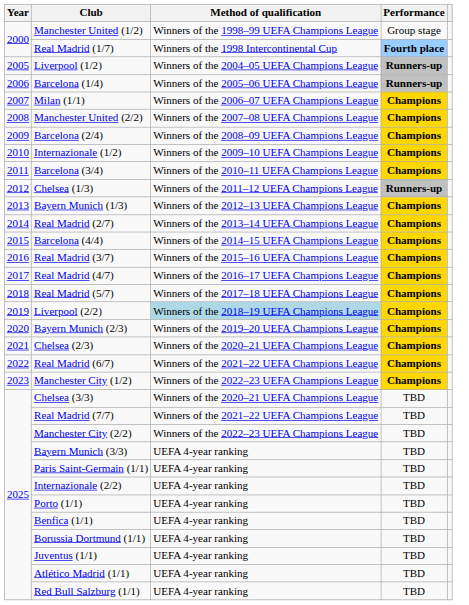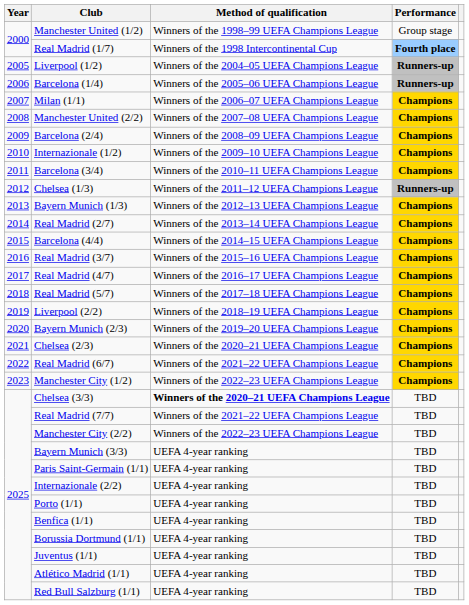(266, 310) lightblue background -> (266, 310) no background
(266, 398) normal -> (271, 398) bold
